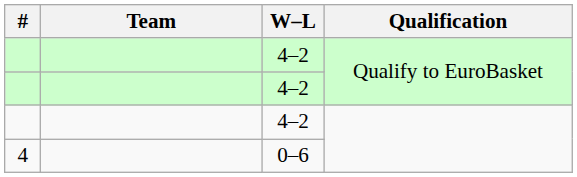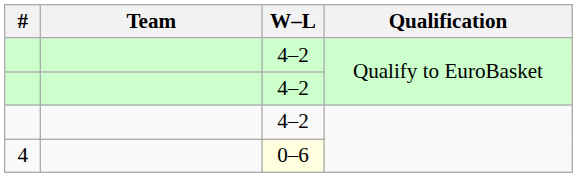(293, 155) no background -> (293, 155) lightyellow background
